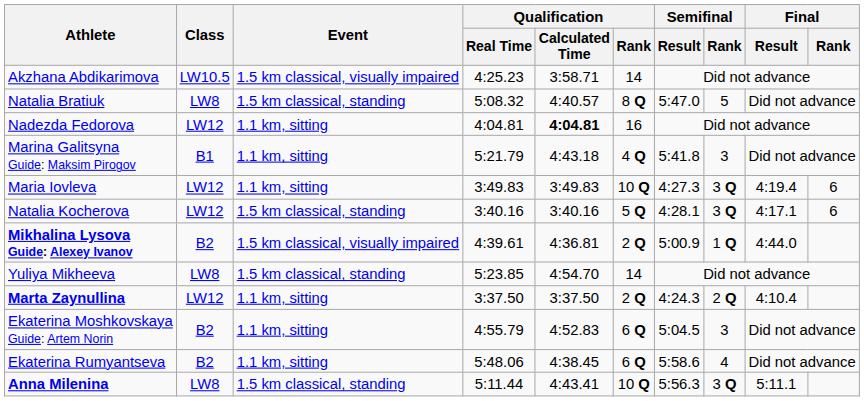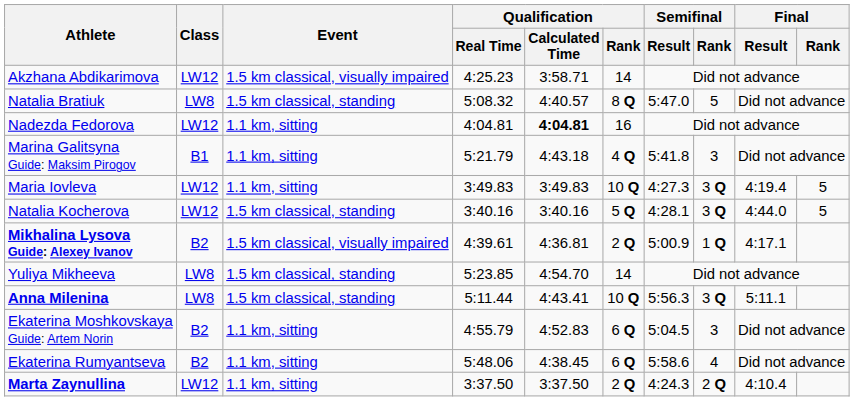(205, 78) LW10.5 -> (200, 78) LW12
(833, 188) 6 -> (823, 188) 5
(776, 211) 4:17.1 -> (766, 211) 4:44.0
(833, 211) 6 -> (823, 211) 5
(776, 243) 4:44.0 -> (766, 243) 4:17.1
rows swapped: (58, 385) <-> (66, 298)
